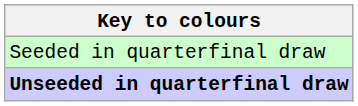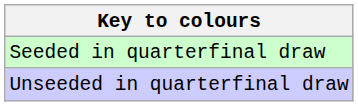(179, 84) bold -> (179, 84) normal
